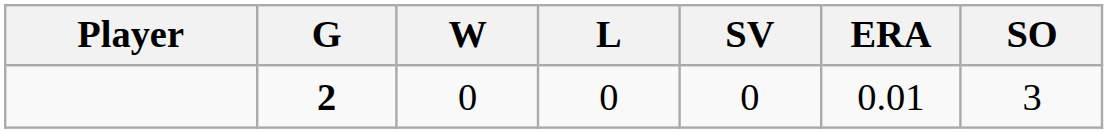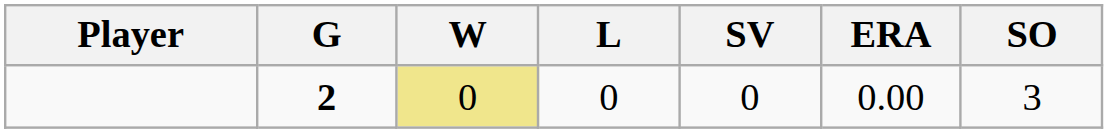(468, 95) no background -> (468, 95) khaki background
(891, 95) 0.01 -> (891, 95) 0.00
